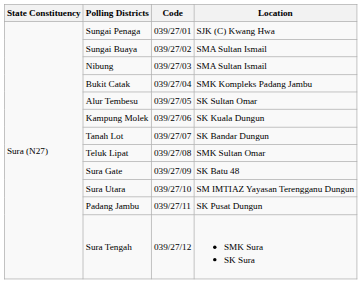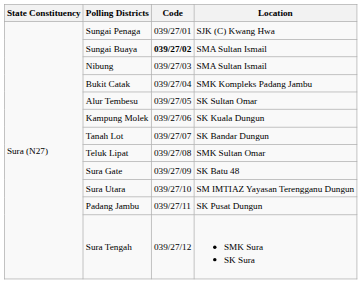(173, 48) normal -> (173, 48) bold
